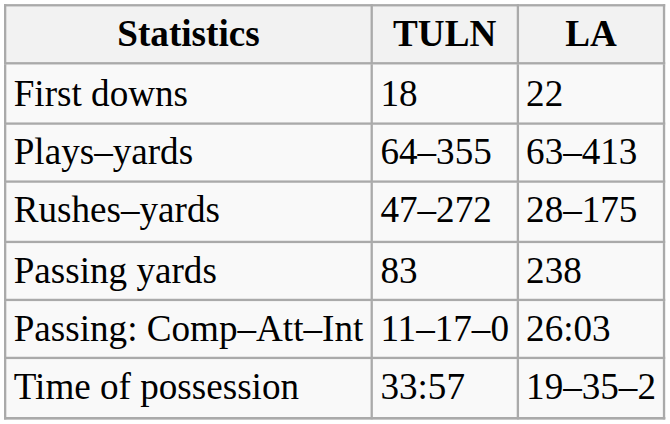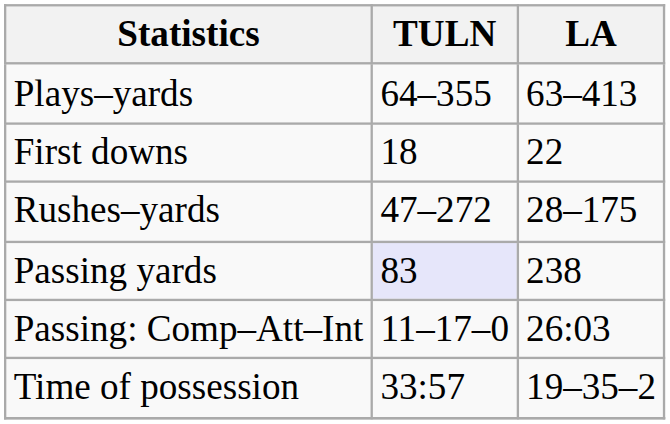rows swapped: (101, 92) <-> (103, 151)
(399, 269) no background -> (399, 269) lavender background
